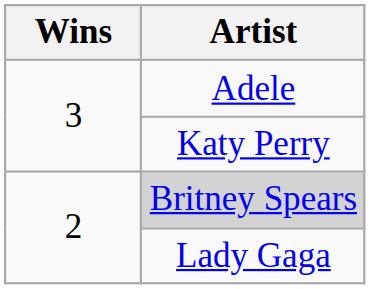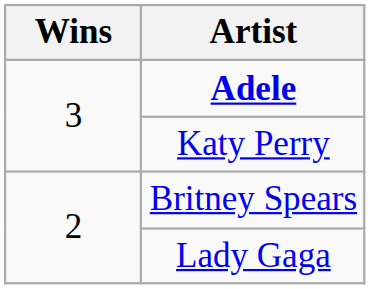(253, 87) normal -> (253, 87) bold
(253, 198) lightgrey background -> (253, 198) no background
